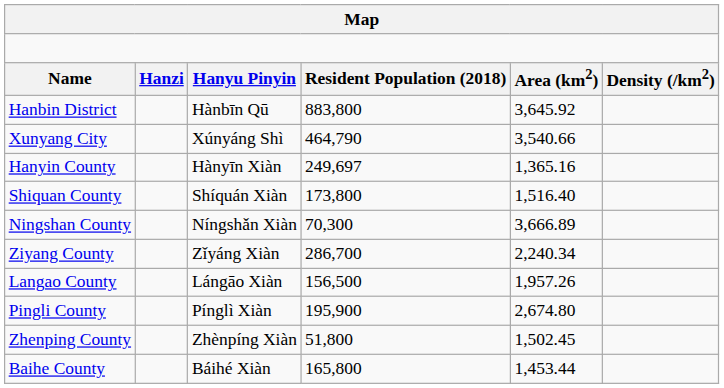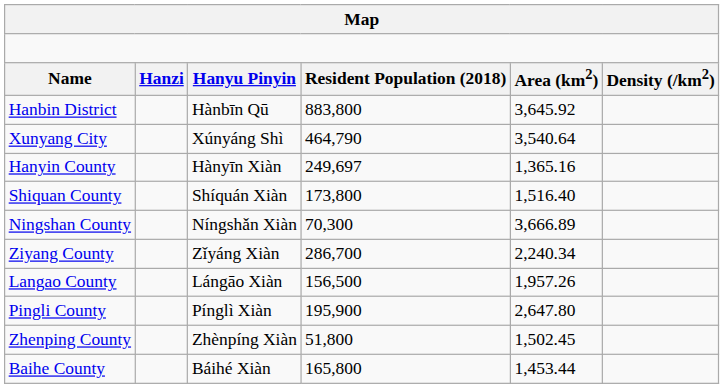(545, 138) 3,540.66 -> (545, 138) 3,540.64
(545, 311) 2,674.80 -> (545, 311) 2,647.80
